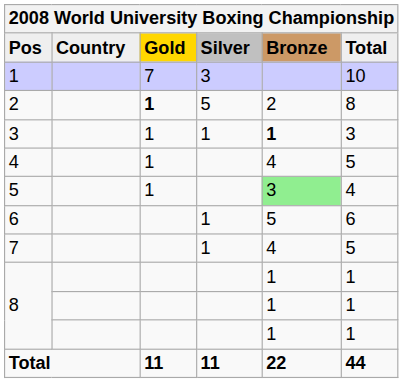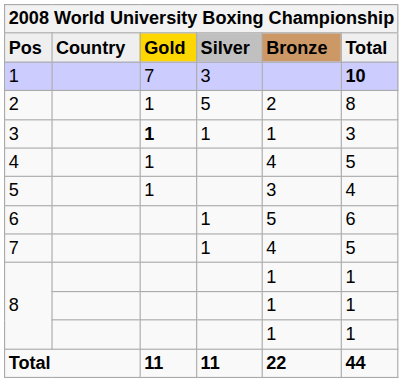(355, 76) normal -> (355, 76) bold
(149, 104) bold -> (149, 104) normal
(149, 133) normal -> (149, 133) bold
(271, 133) bold -> (271, 133) normal
(271, 190) lightgreen background -> (271, 190) no background
